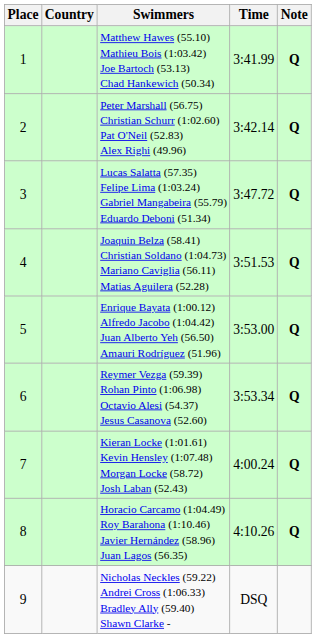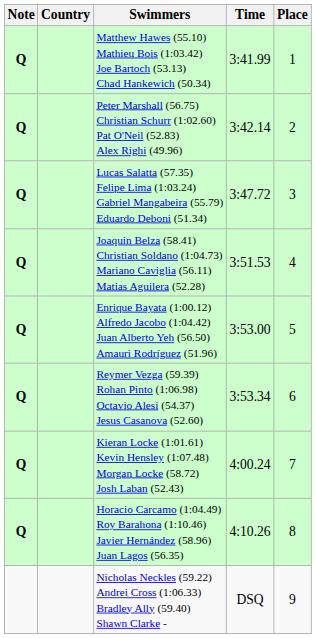columns swapped: (23, 15) <-> (294, 15)
